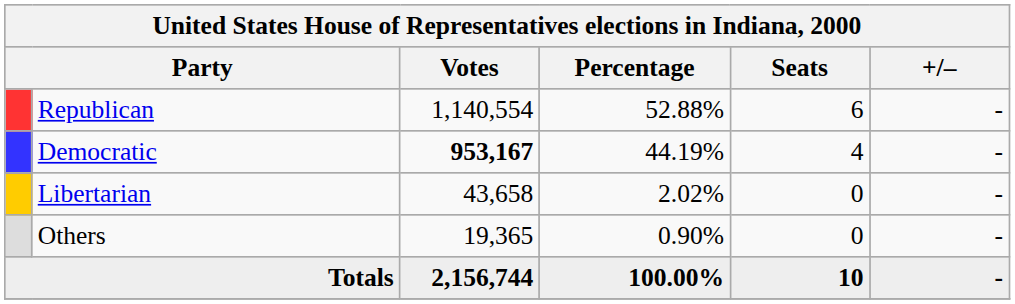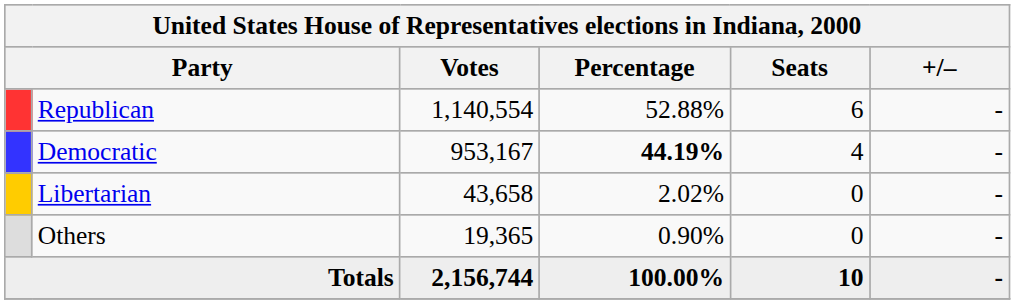(492, 152) bold -> (492, 152) normal
(685, 152) normal -> (682, 152) bold
